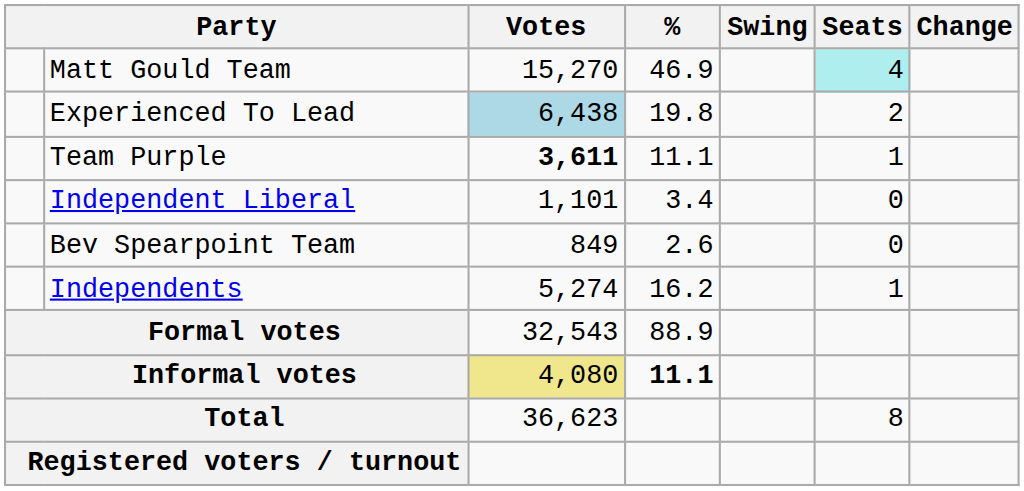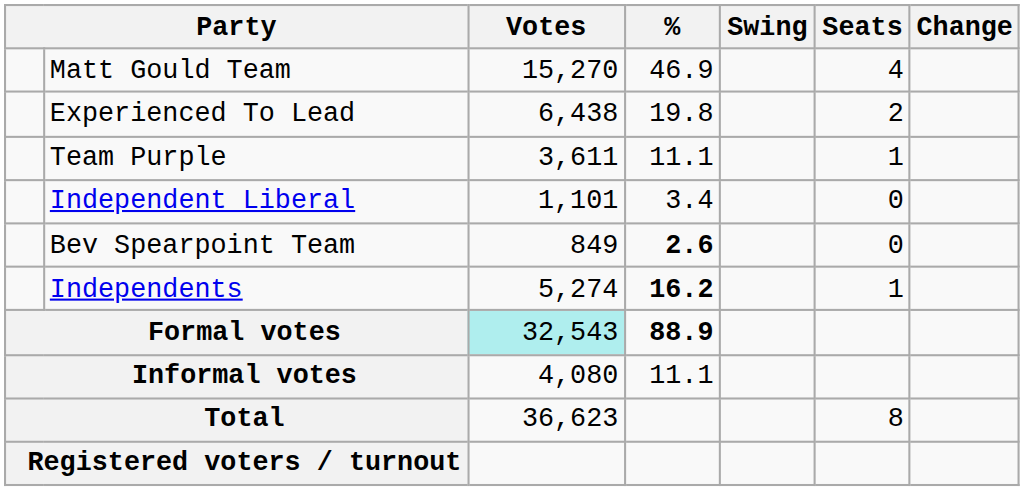(896, 70) paleturquoise background -> (896, 70) no background
(578, 114) lightblue background -> (578, 114) no background
(578, 158) bold -> (578, 158) normal
(689, 245) normal -> (689, 245) bold
(681, 289) normal -> (681, 289) bold
(570, 332) no background -> (570, 332) paleturquoise background
(681, 332) normal -> (681, 332) bold
(578, 376) khaki background -> (578, 376) no background
(681, 376) bold -> (681, 376) normal
